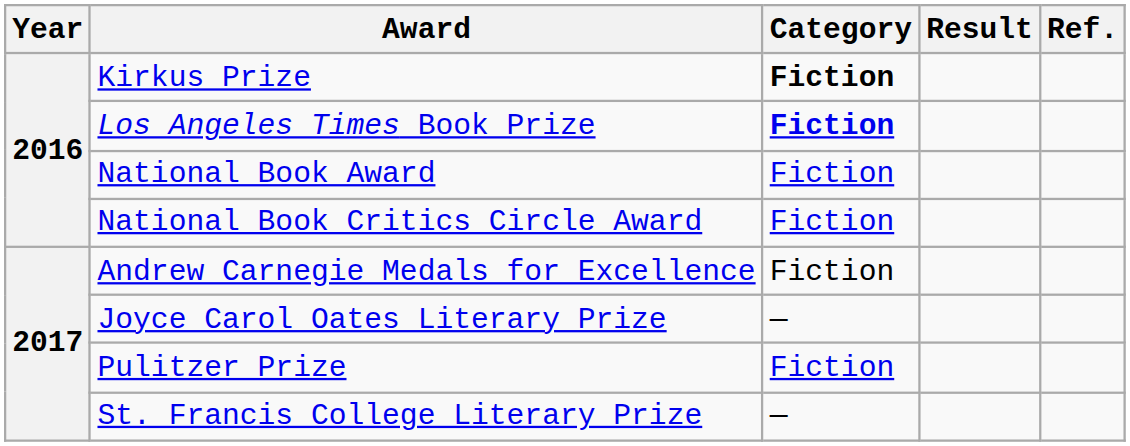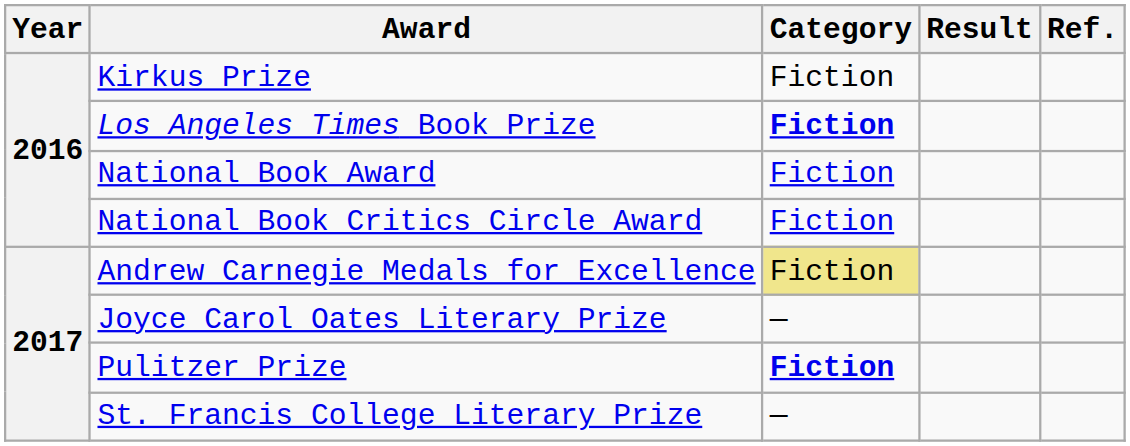(832, 78) bold -> (832, 78) normal
(832, 271) no background -> (832, 271) khaki background
(832, 367) normal -> (832, 367) bold
